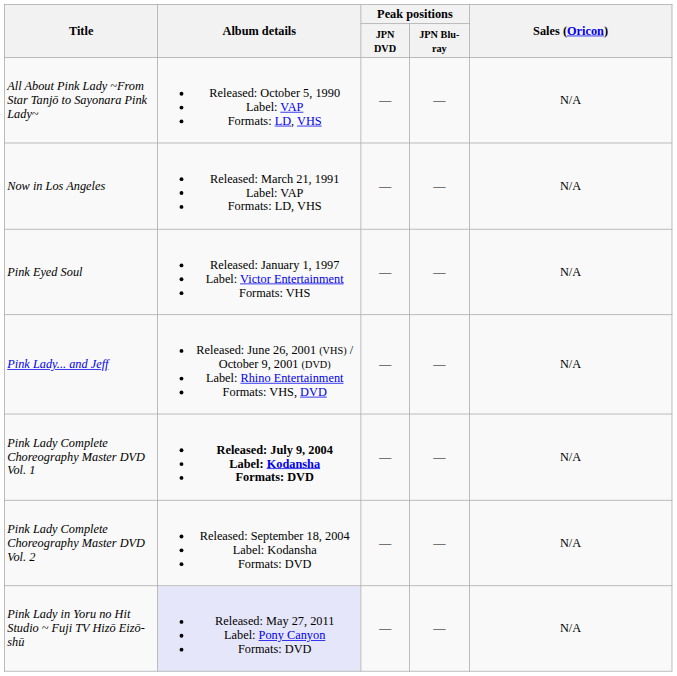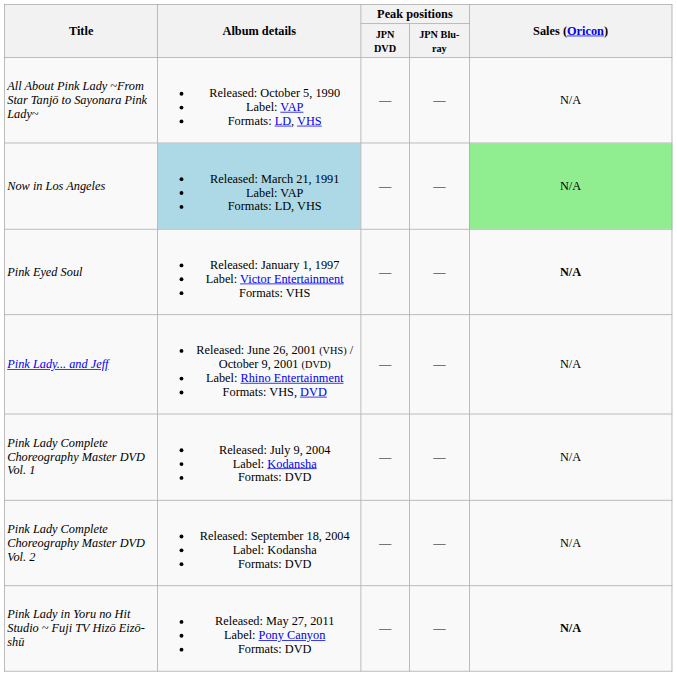(259, 193) no background -> (259, 193) lightblue background
(571, 186) no background -> (571, 186) lightgreen background
(571, 271) normal -> (571, 271) bold
(259, 464) bold -> (259, 464) normal
(259, 636) lavender background -> (259, 636) no background
(571, 628) normal -> (571, 628) bold
